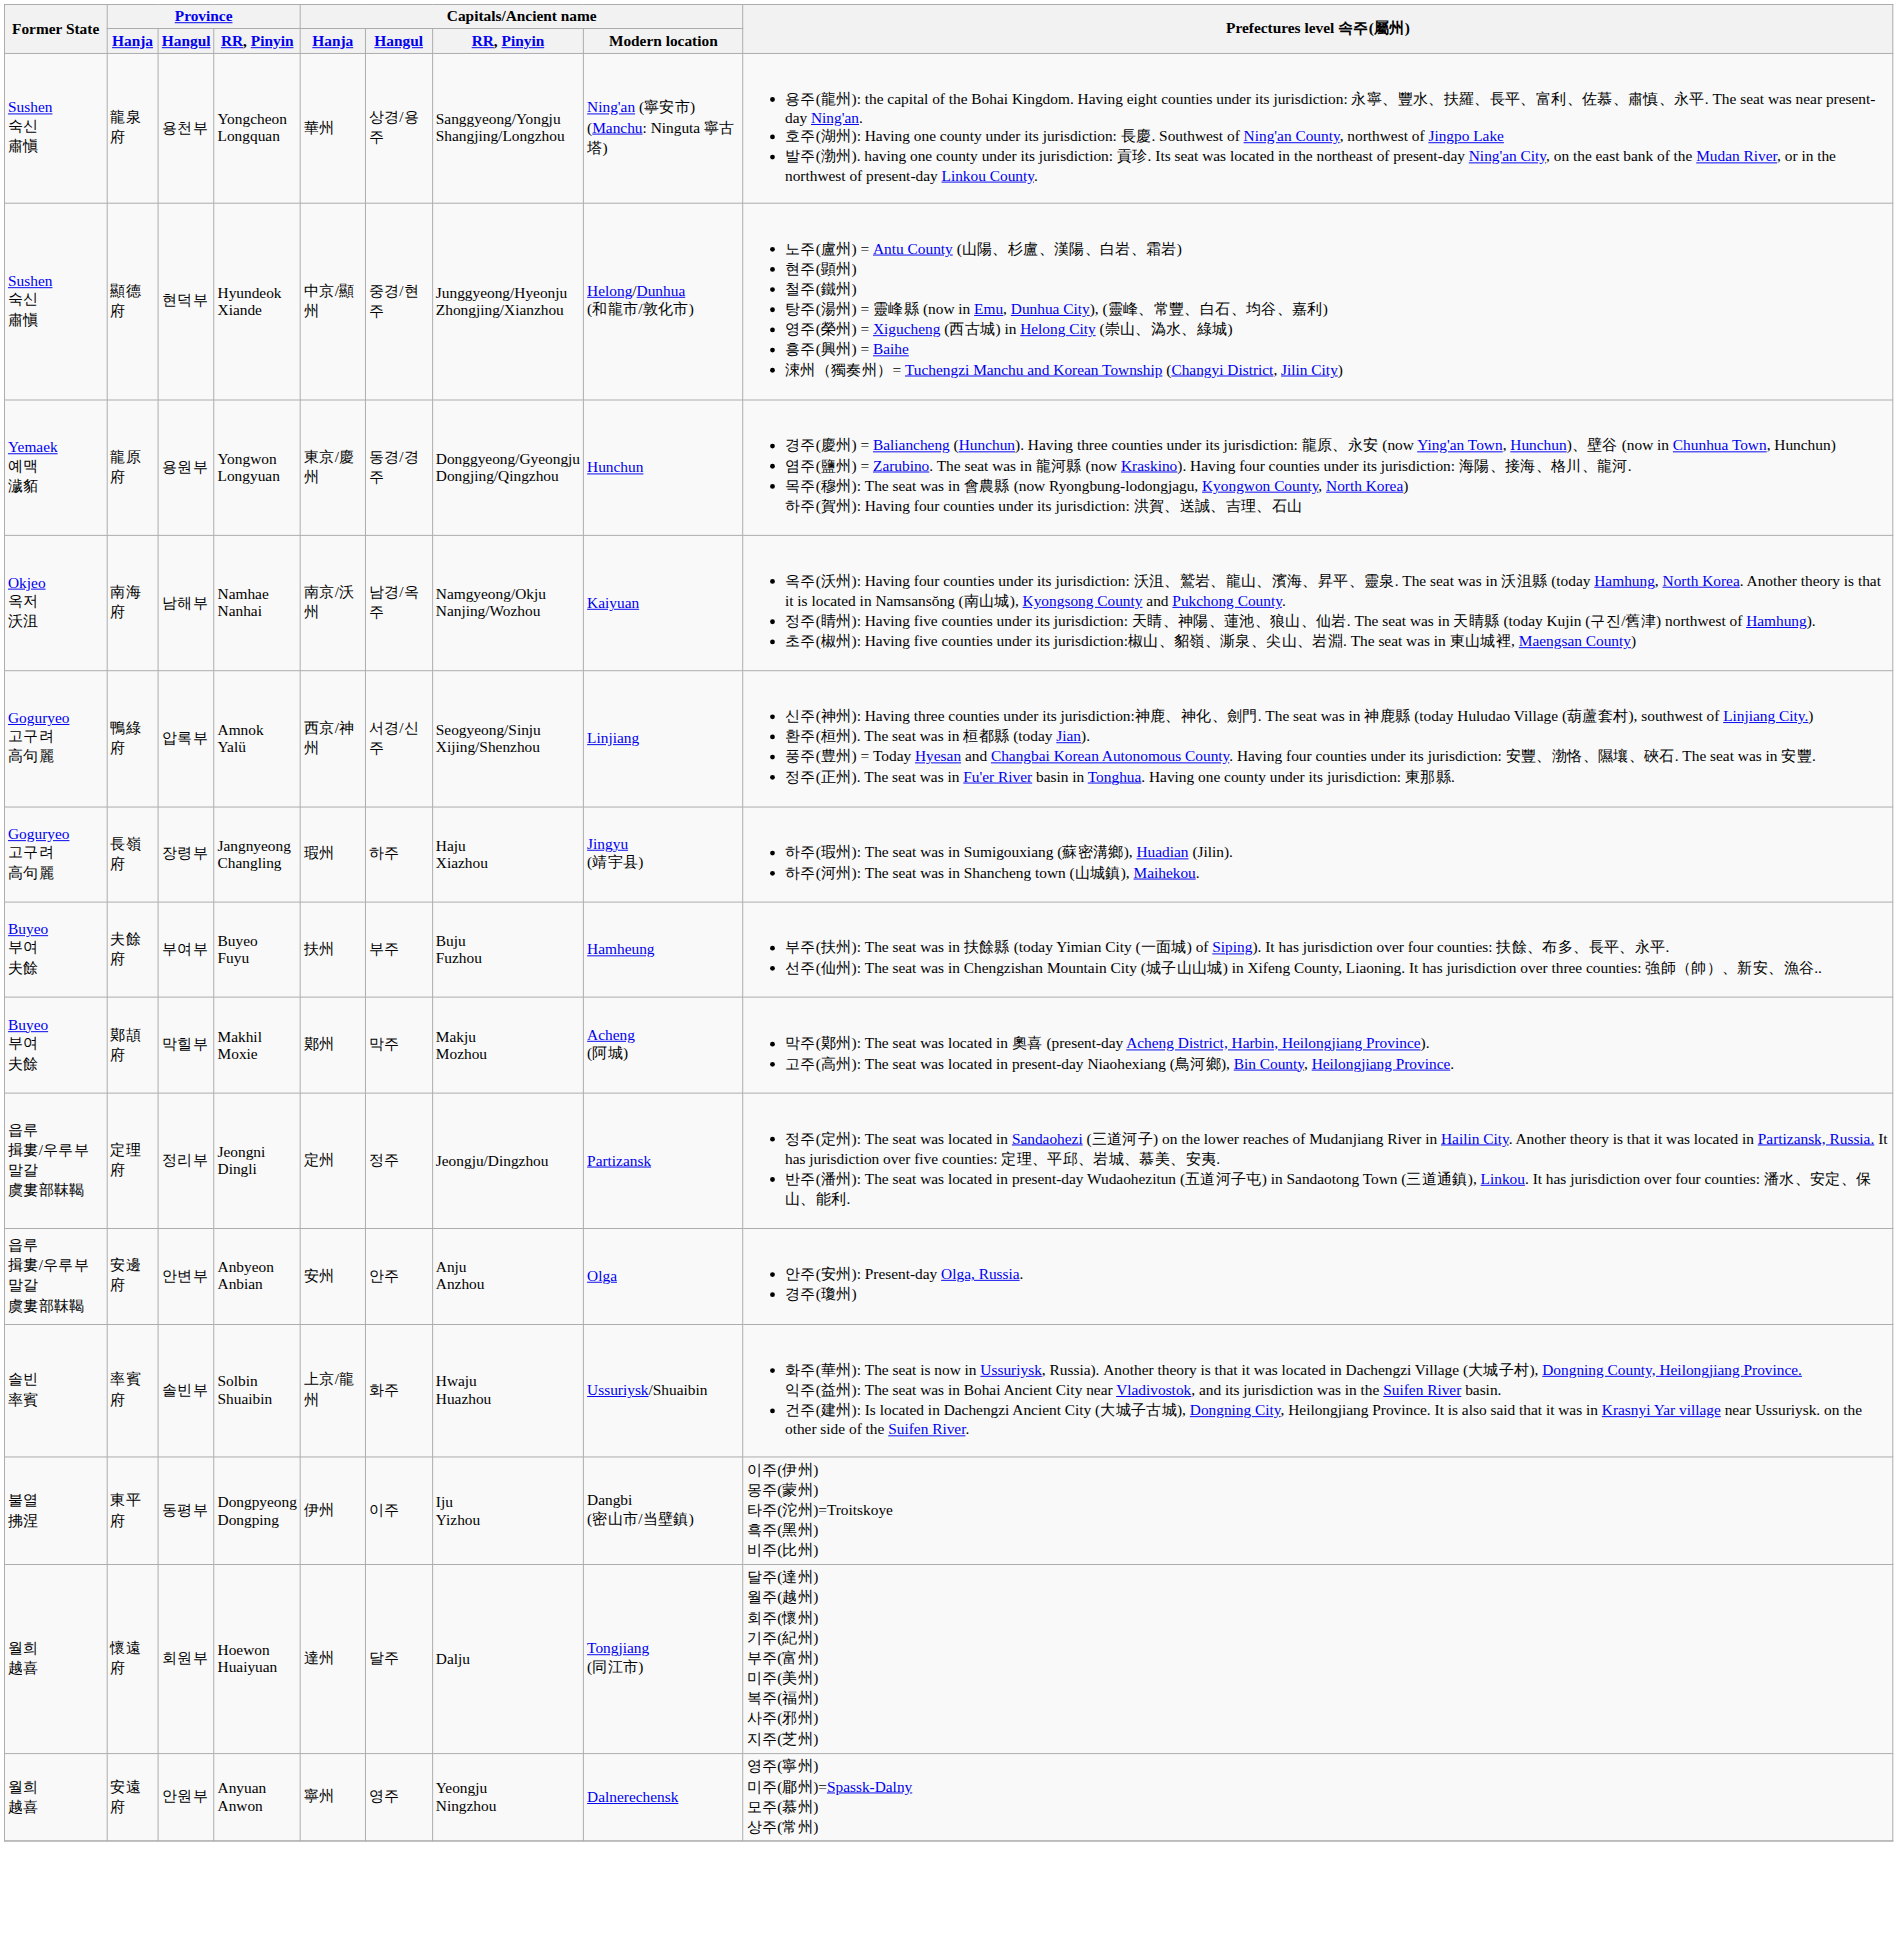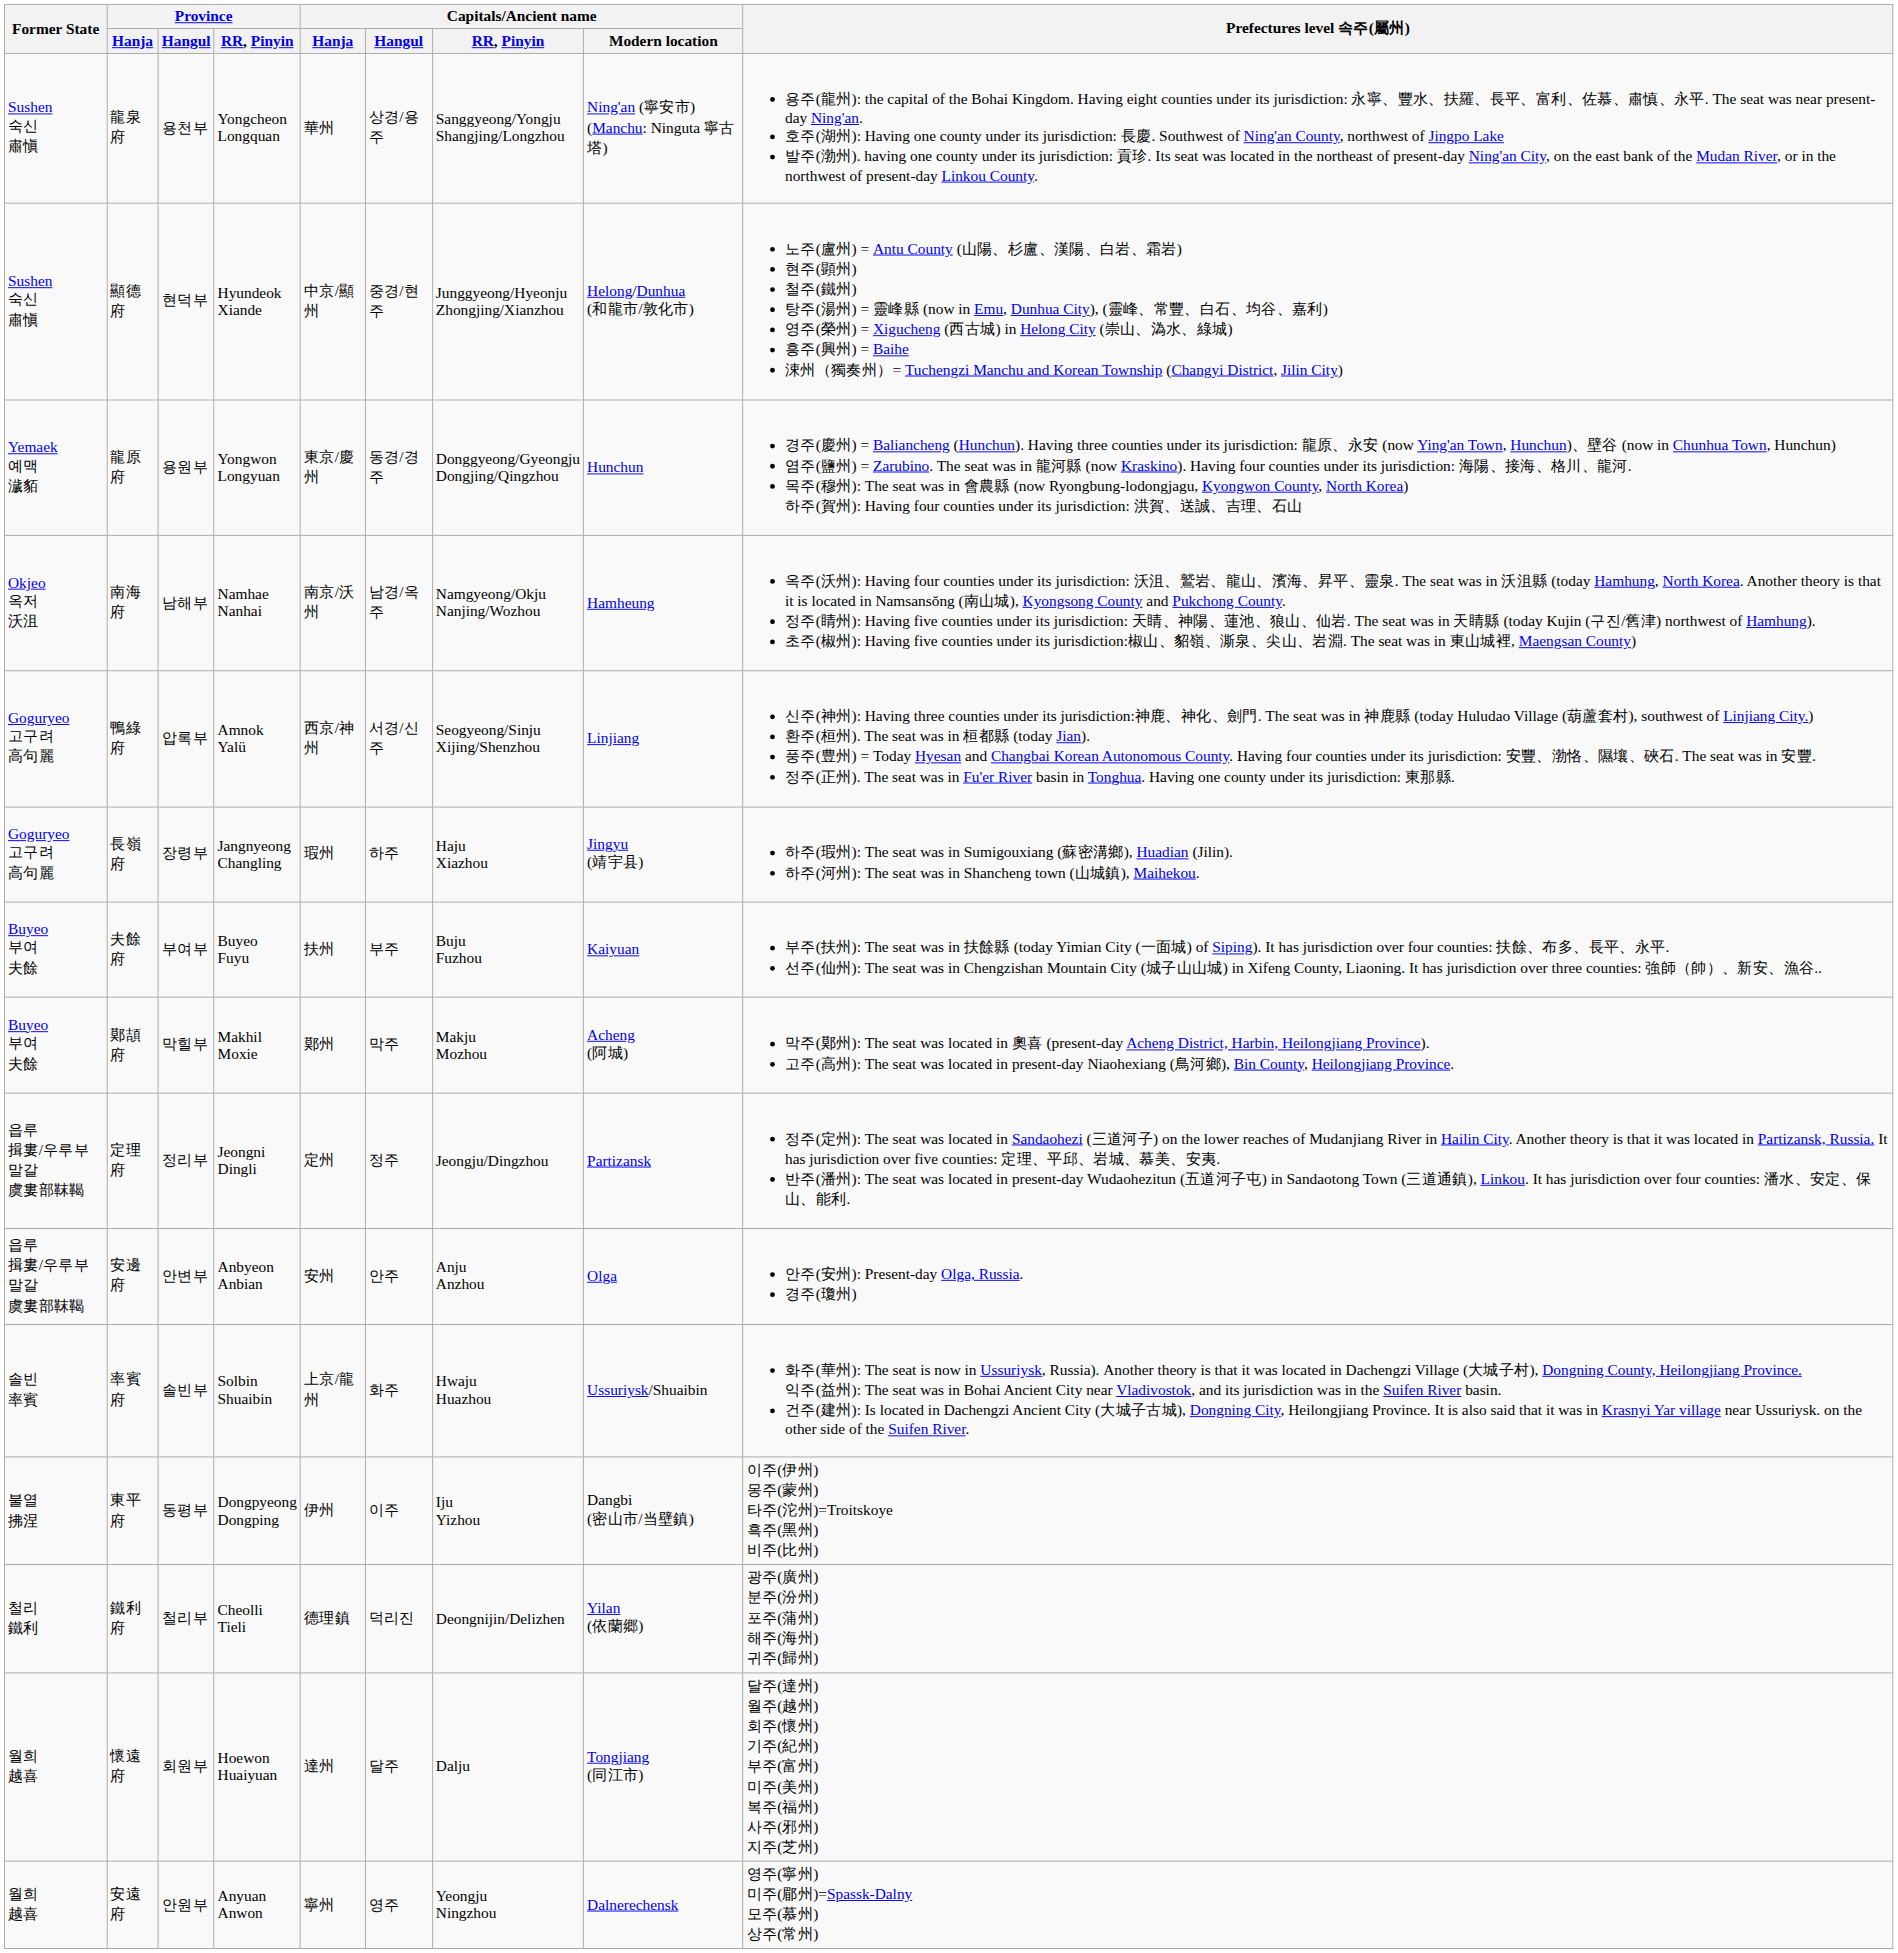(613, 603) Kaiyuan -> (621, 603) Hamheung
(621, 949) Hamheung -> (613, 949) Kaiyuan
+ row: (126, 1618)
